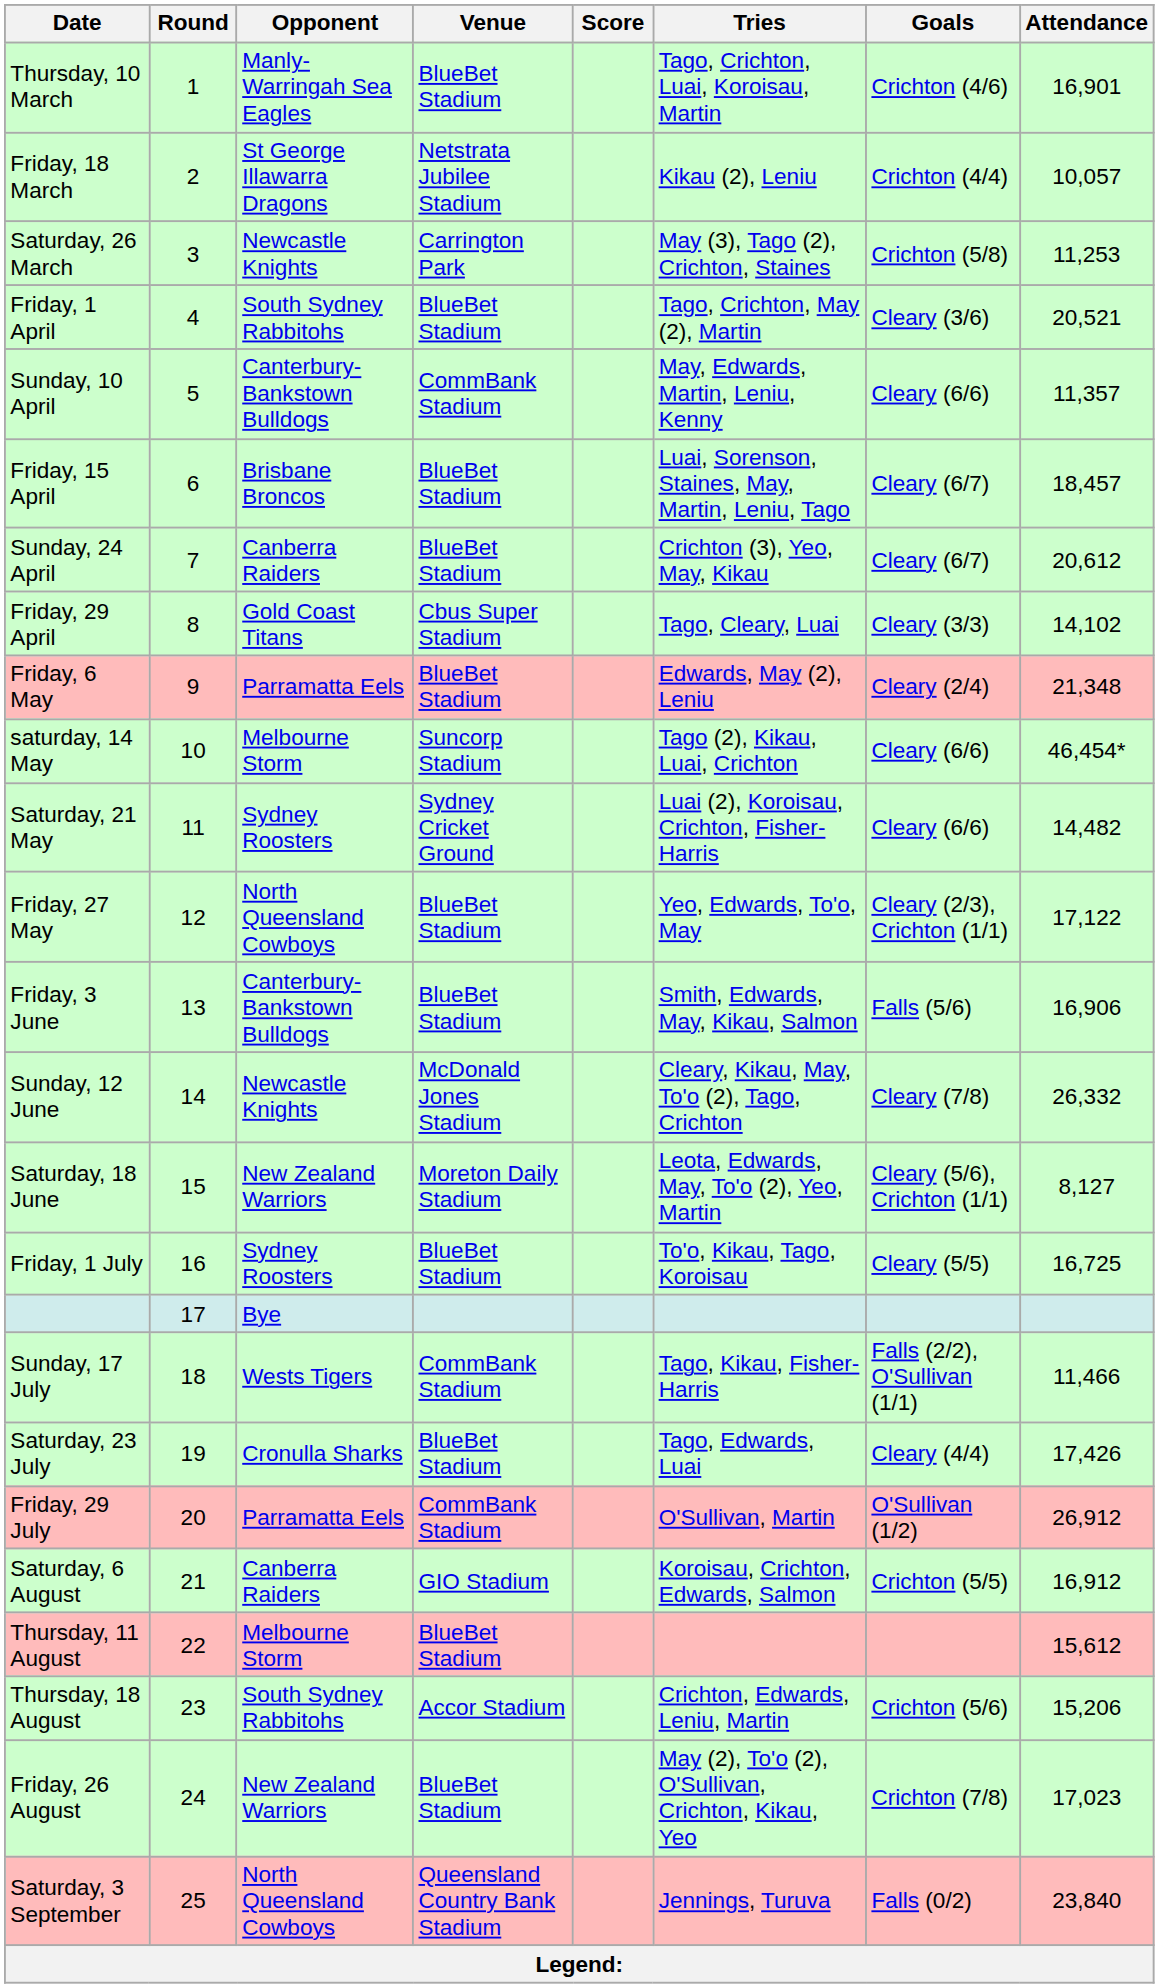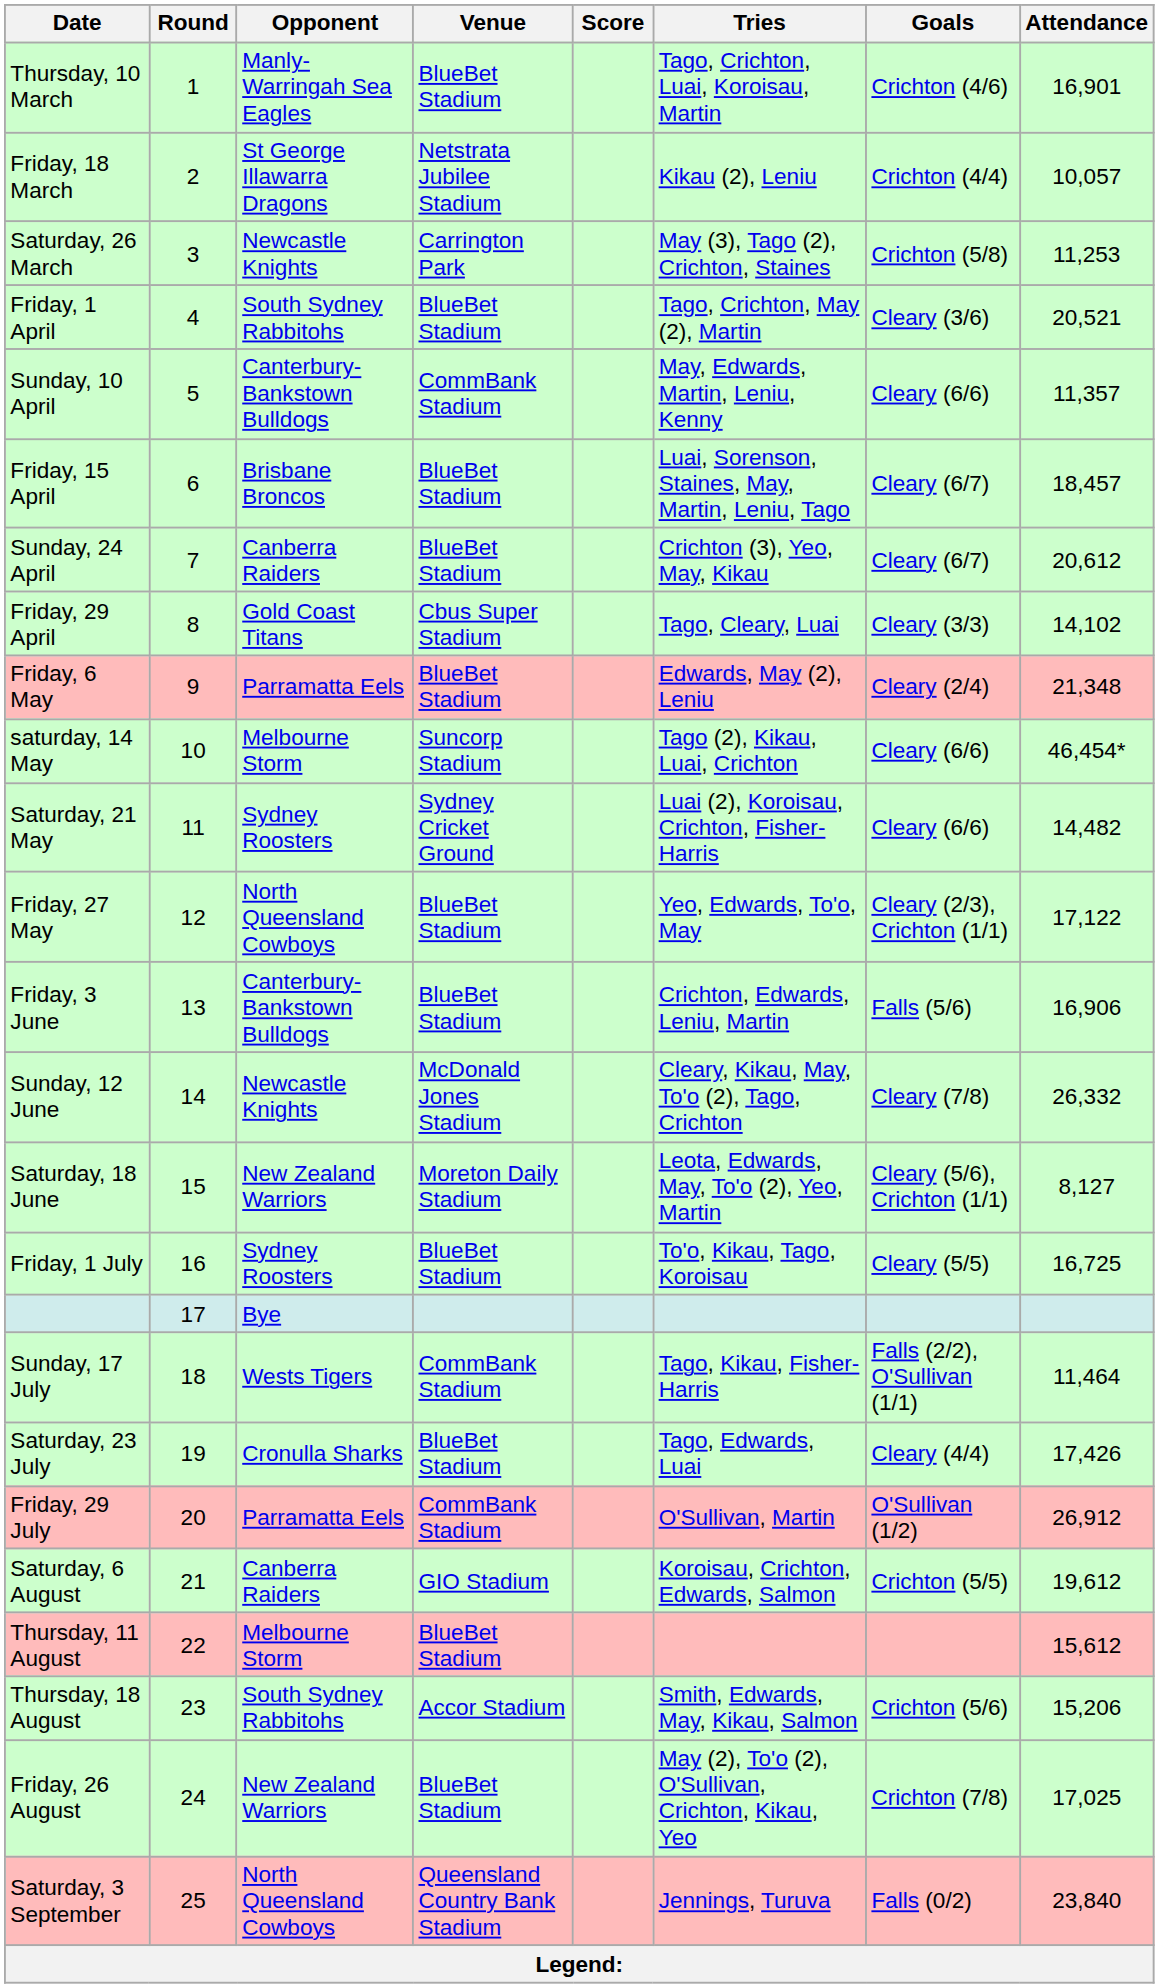(758, 1007) Smith, Edwards, May, Kikau, Salmon -> (754, 1007) Crichton, Edwards, Leniu, Martin
(1087, 1377) 11,466 -> (1087, 1377) 11,464
(1087, 1581) 16,912 -> (1087, 1581) 19,612
(754, 1708) Crichton, Edwards, Leniu, Martin -> (758, 1708) Smith, Edwards, May, Kikau, Salmon
(1087, 1798) 17,023 -> (1087, 1798) 17,025
